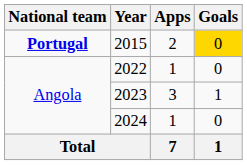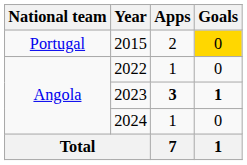(57, 43) bold -> (57, 43) normal
(172, 95) normal -> (172, 95) bold
(218, 95) normal -> (218, 95) bold
